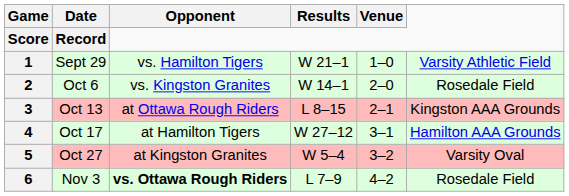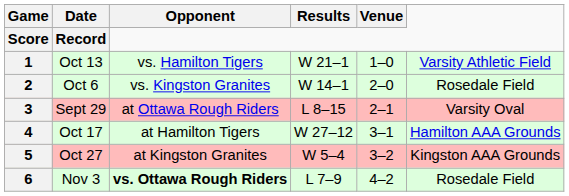(81, 62) Sept 29 -> (81, 62) Oct 13
(81, 109) Oct 13 -> (81, 109) Sept 29
(485, 109) Kingston AAA Grounds -> (485, 109) Varsity Oval
(485, 156) Varsity Oval -> (485, 156) Kingston AAA Grounds
